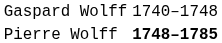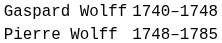(175, 35) bold -> (175, 35) normal
